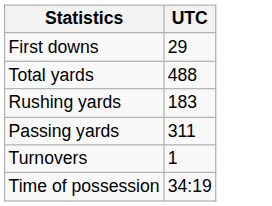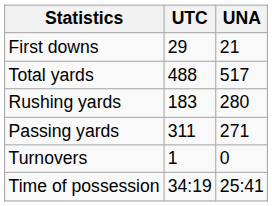+ column: (242, 19)
